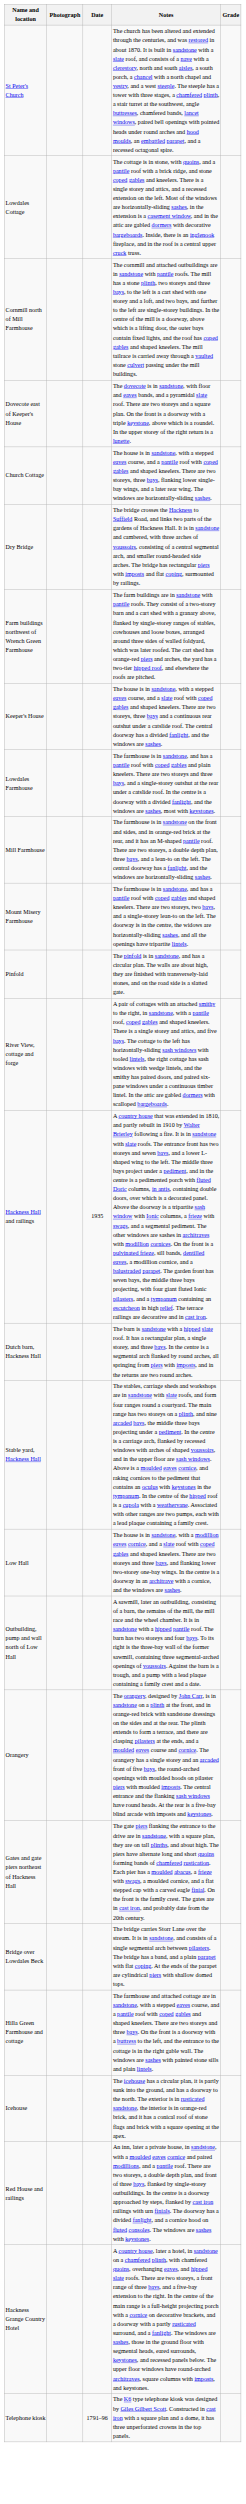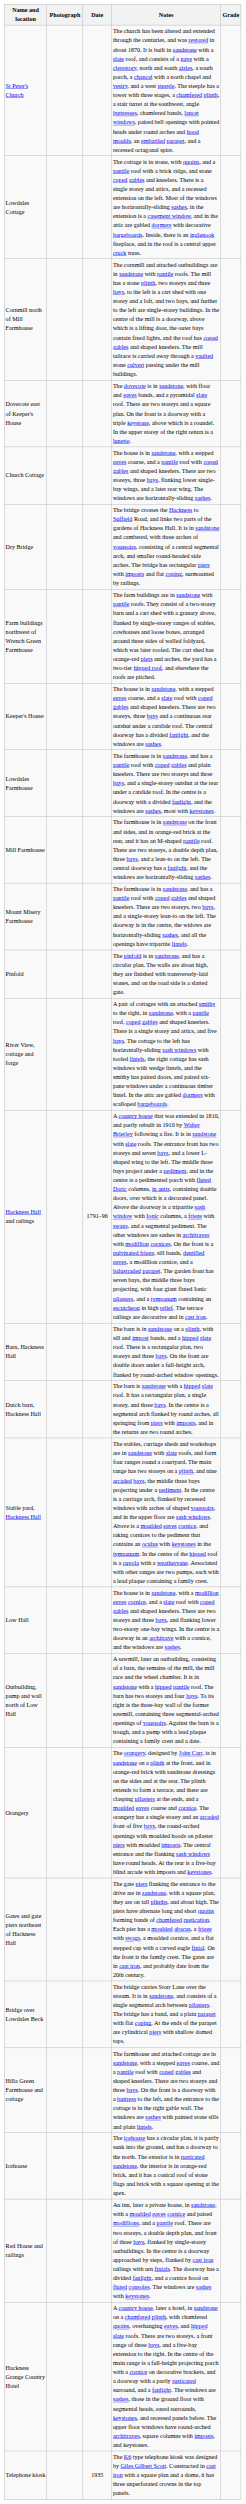(97, 1217) 1935 -> (97, 1217) 1791–96
+ row: (25, 1352)
(97, 2418) 1791–96 -> (97, 2475) 1935
